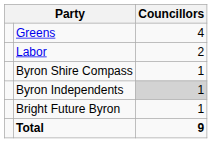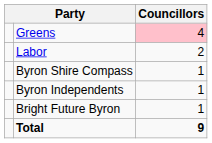(201, 33) no background -> (201, 33) pink background
(201, 90) lightgrey background -> (201, 90) no background
